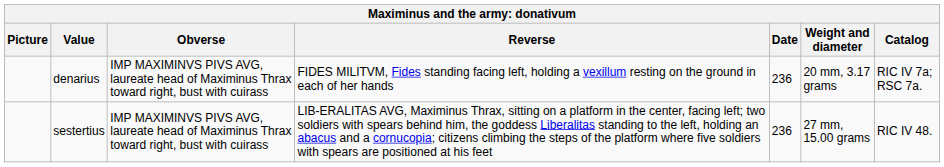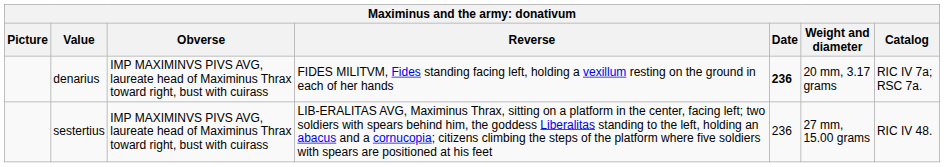(782, 79) normal -> (782, 79) bold
